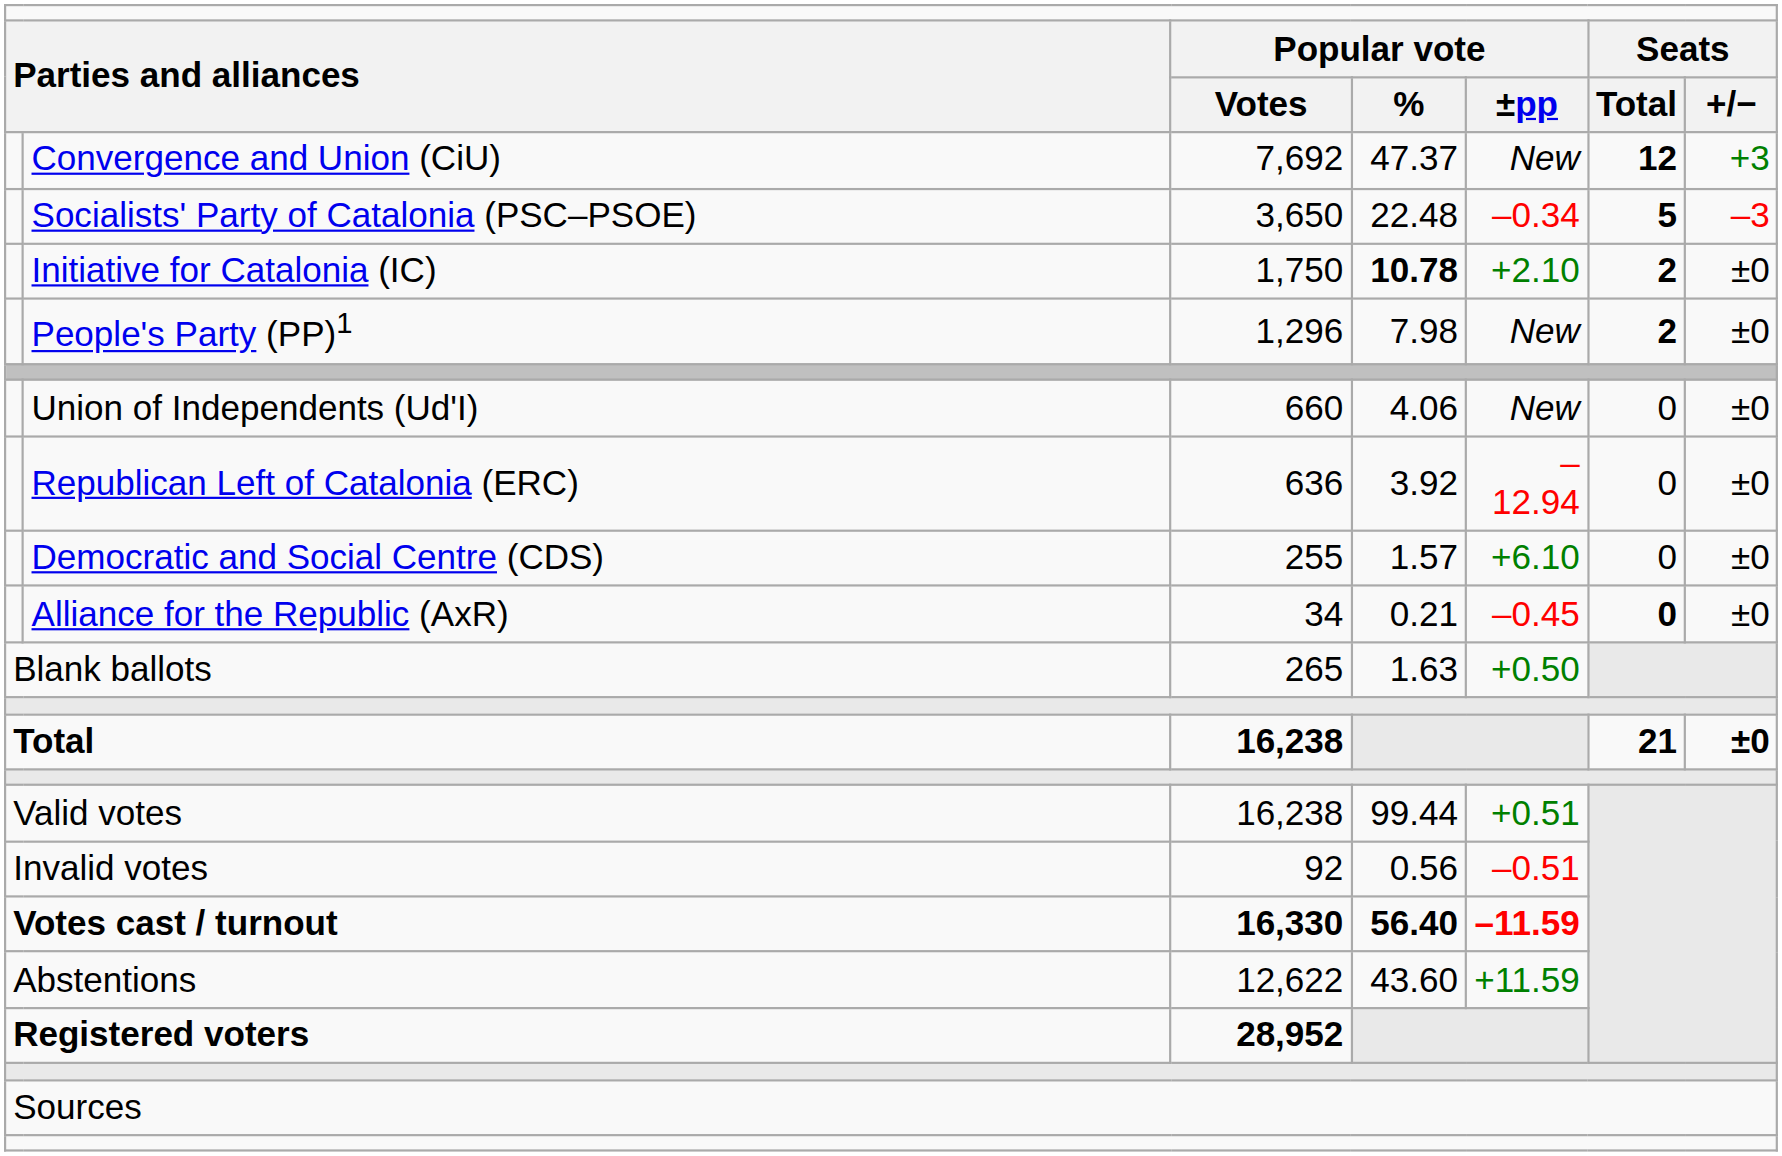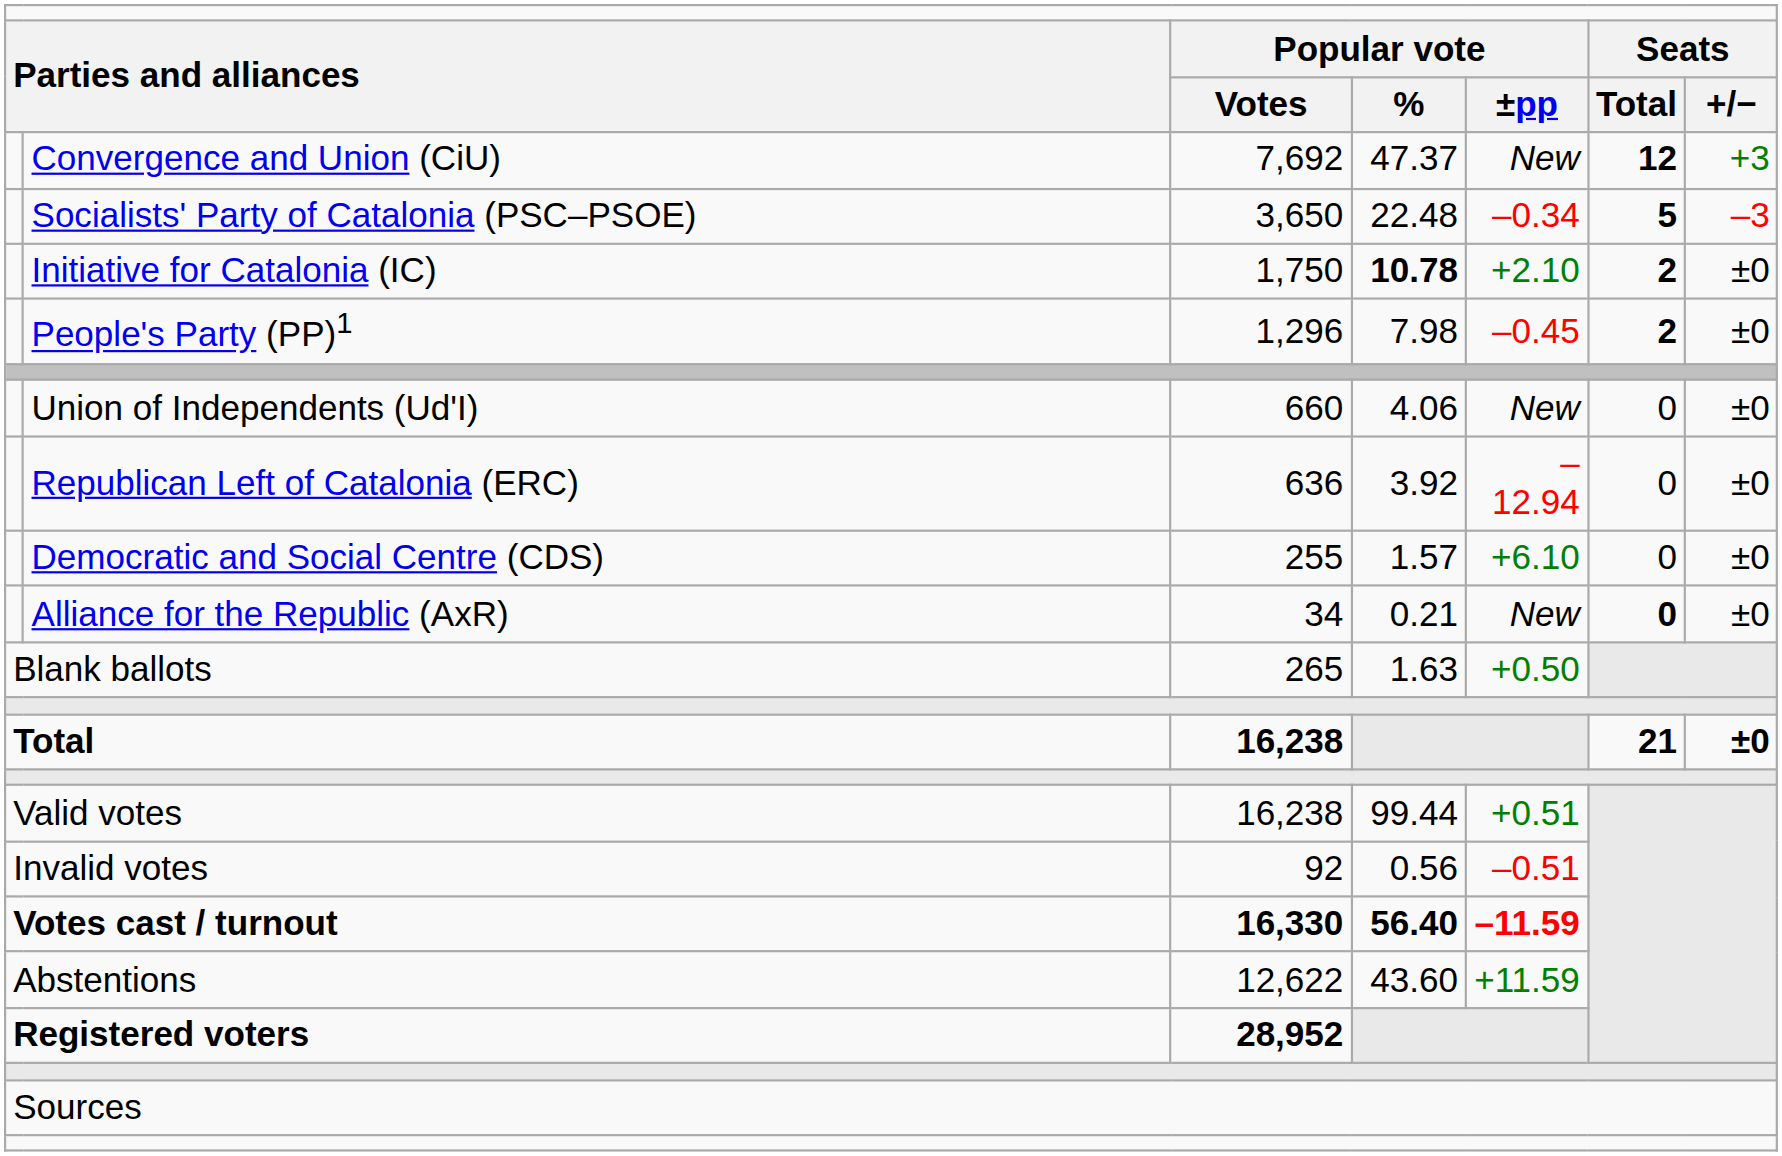(1545, 331) New -> (1536, 331) –0.45
(1536, 613) –0.45 -> (1545, 613) New
